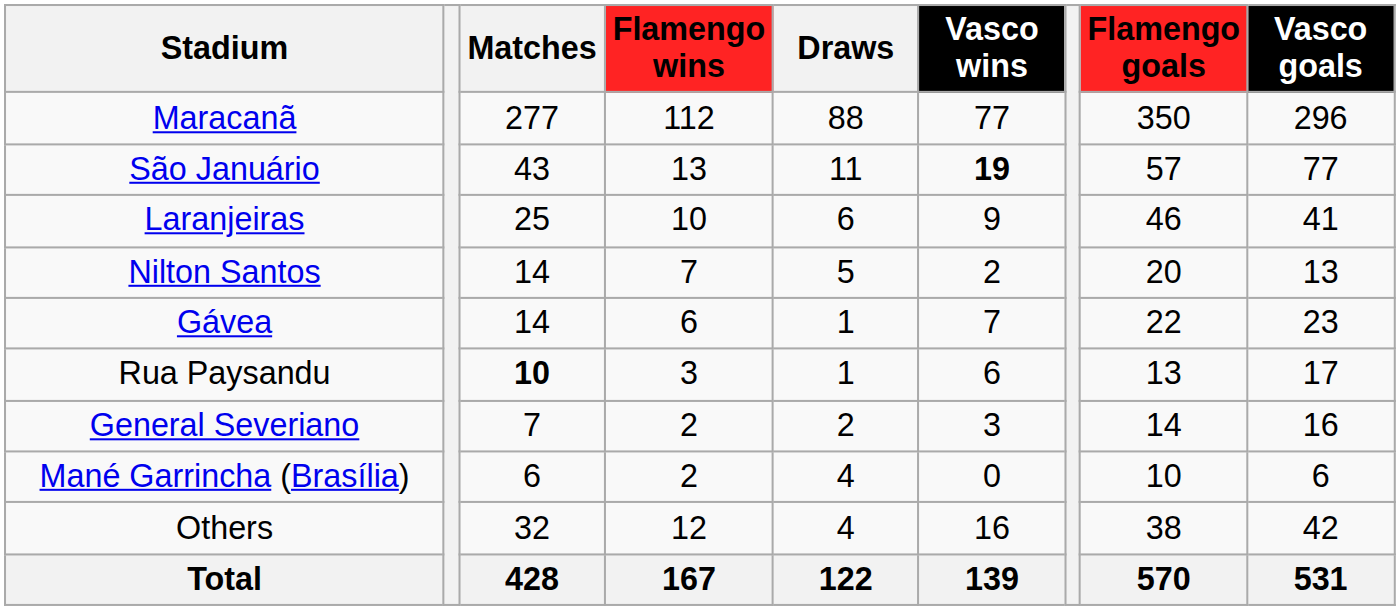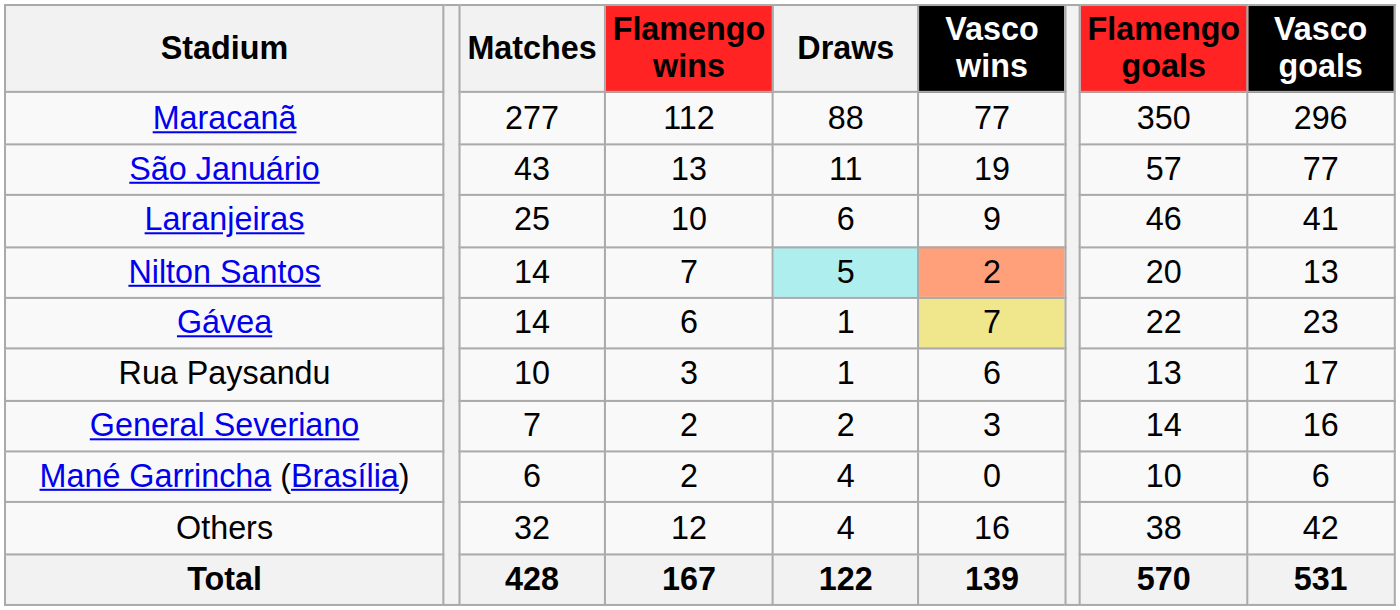(992, 169) bold -> (992, 169) normal
(846, 271) no background -> (846, 271) paleturquoise background
(992, 271) no background -> (992, 271) lightsalmon background
(992, 322) no background -> (992, 322) khaki background
(532, 374) bold -> (532, 374) normal
